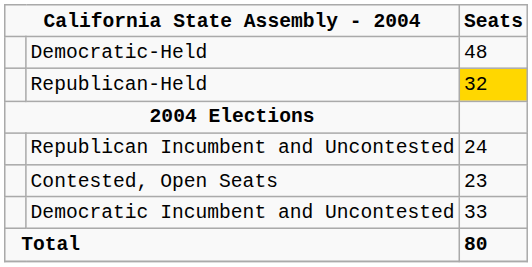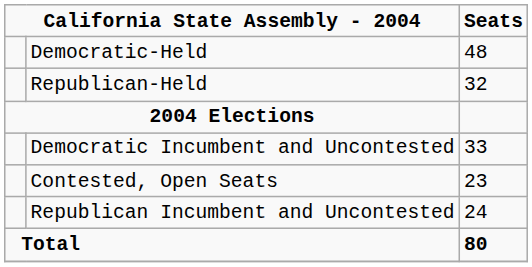(476, 85) gold background -> (476, 85) no background
rows swapped: (243, 213) <-> (243, 149)
